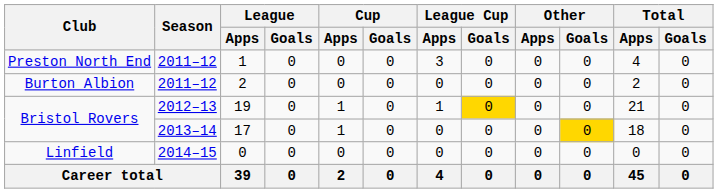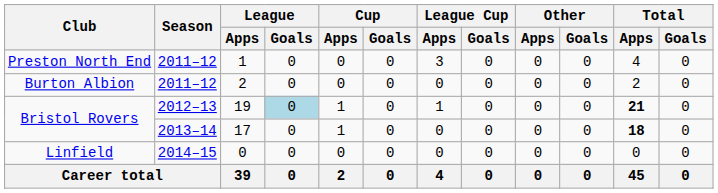(292, 108) no background -> (292, 108) lightblue background
(489, 108) gold background -> (489, 108) no background
(636, 108) normal -> (636, 108) bold
(587, 130) gold background -> (587, 130) no background
(636, 130) normal -> (636, 130) bold
